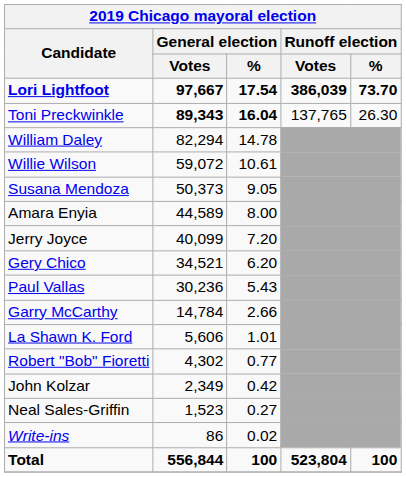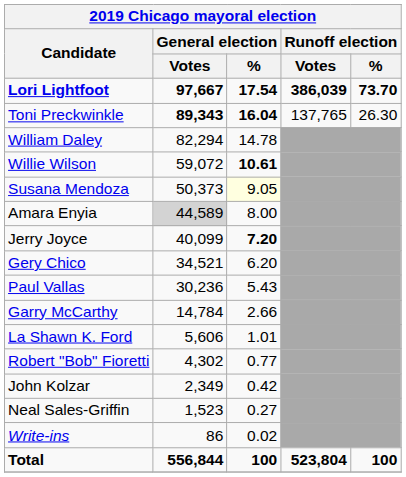(258, 164) normal -> (258, 164) bold
(262, 189) no background -> (262, 189) lightyellow background
(200, 213) no background -> (200, 213) lightgrey background
(262, 238) normal -> (262, 238) bold
